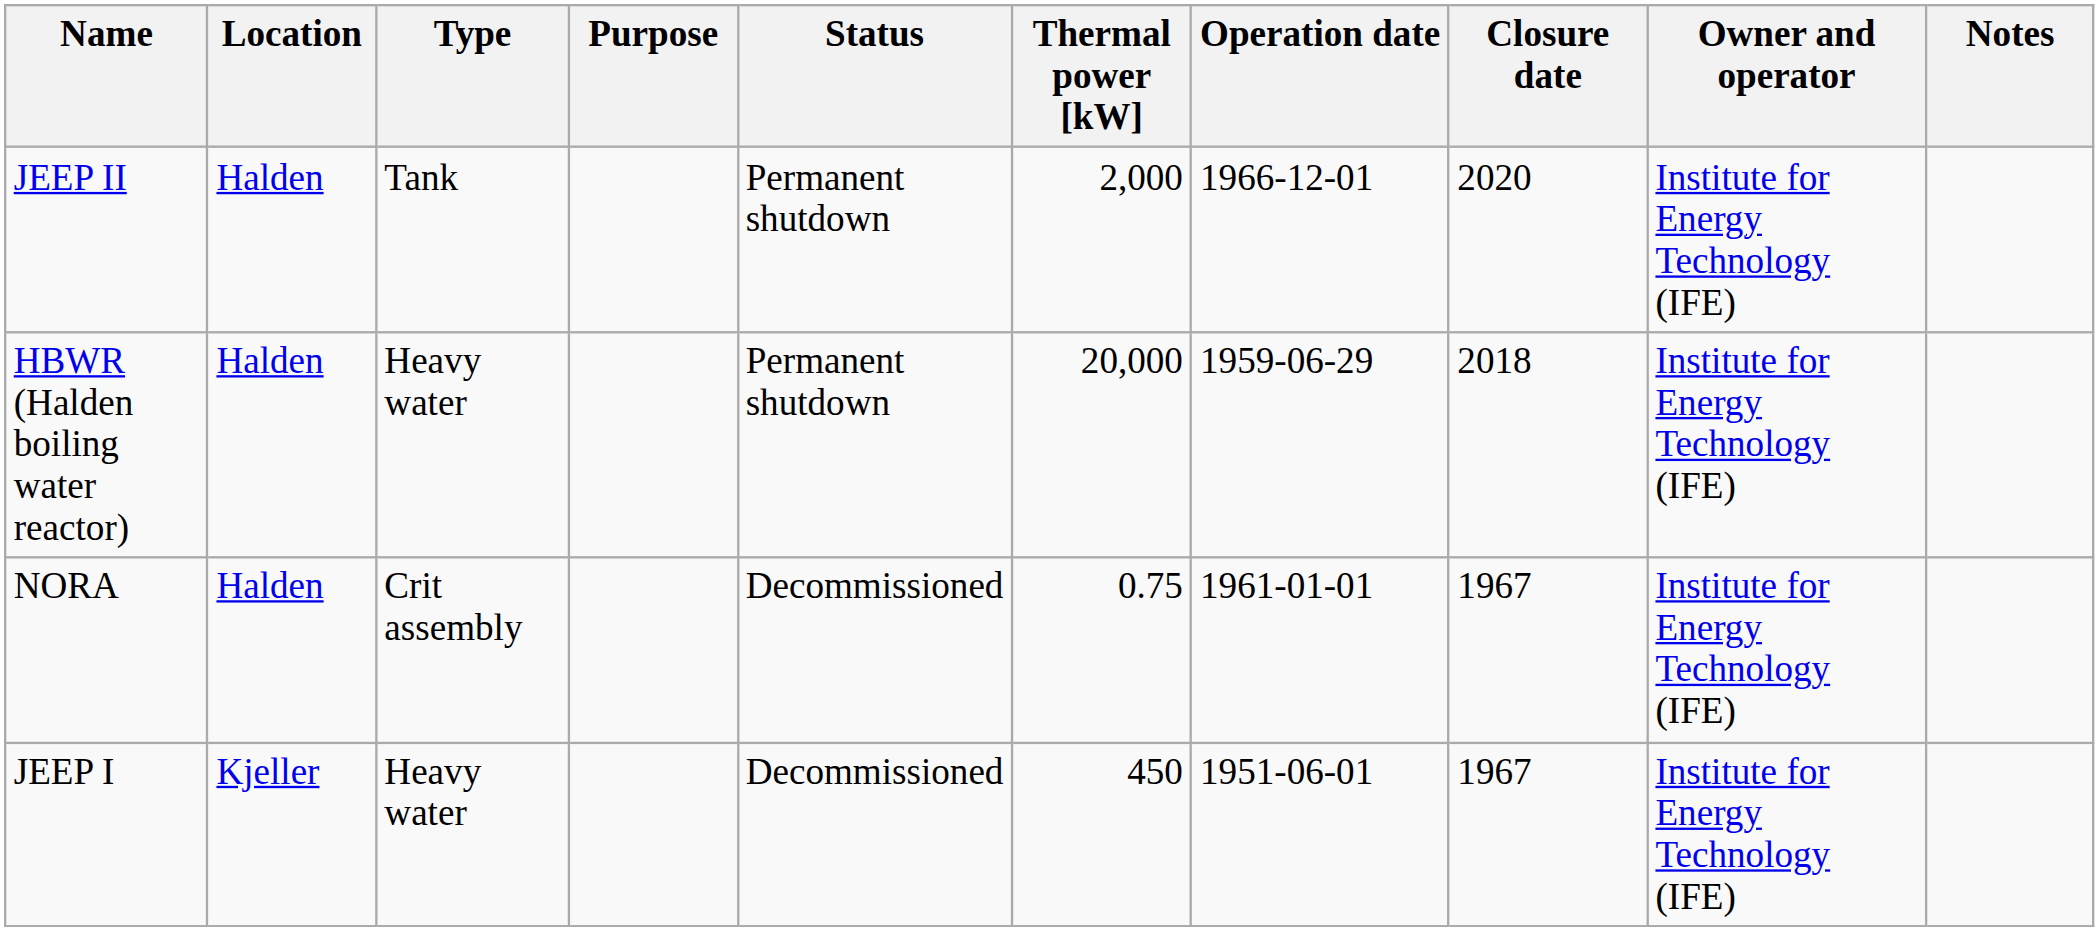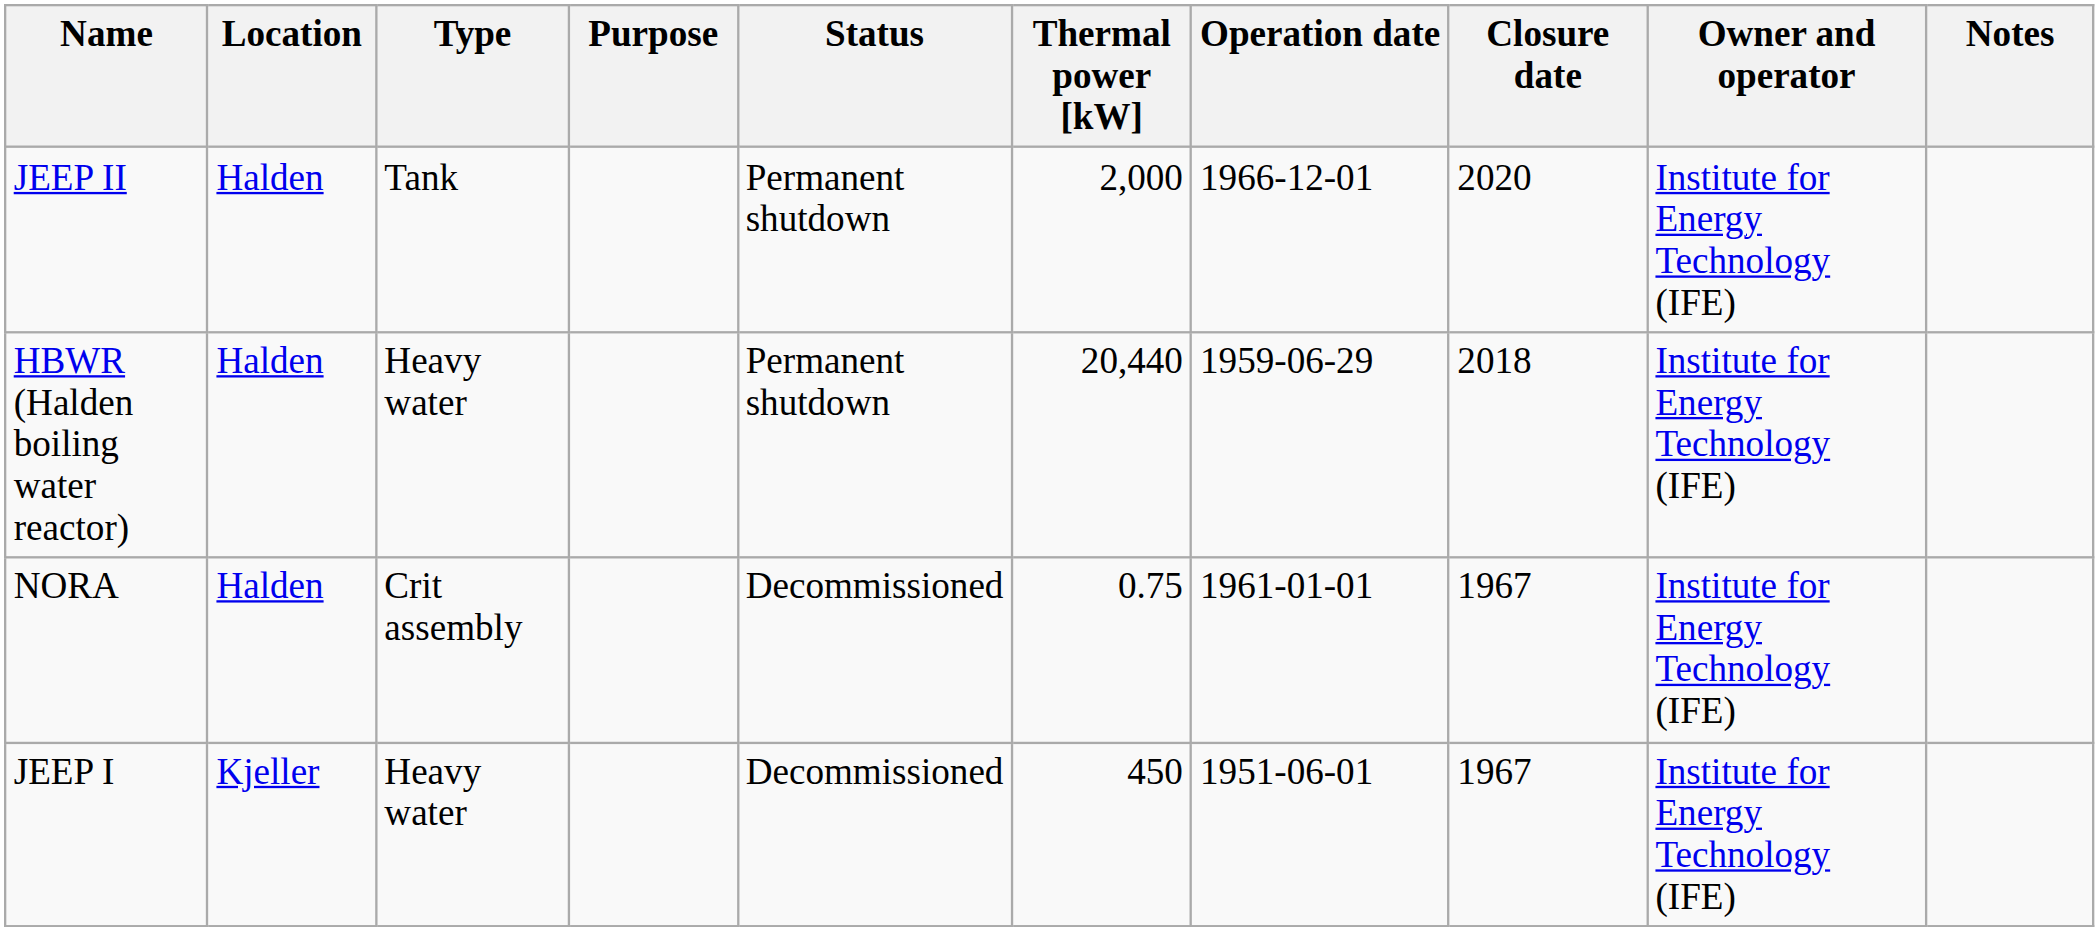(1132, 360) 20,000 -> (1132, 360) 20,440
